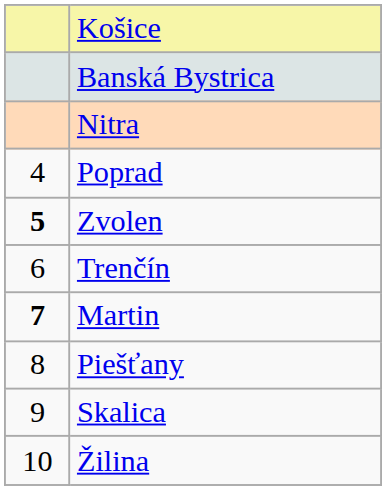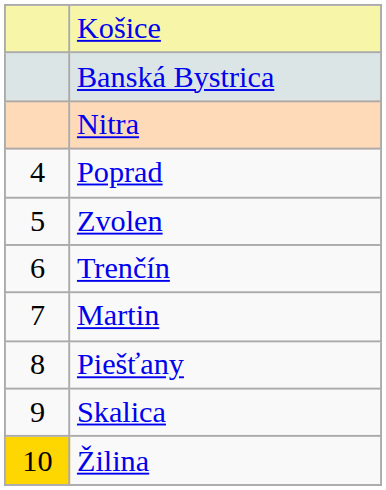(37, 220) bold -> (37, 220) normal
(37, 316) bold -> (37, 316) normal
(37, 460) no background -> (37, 460) gold background
